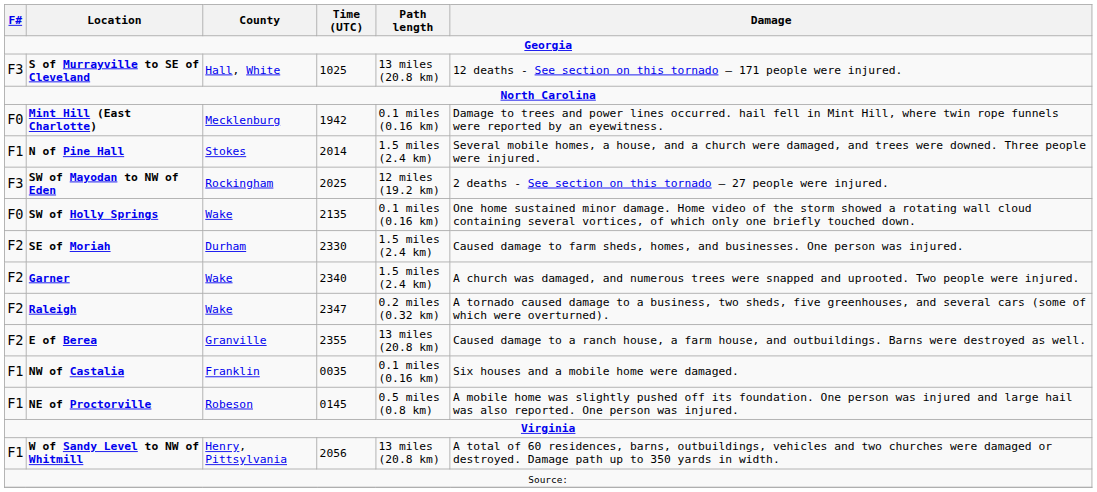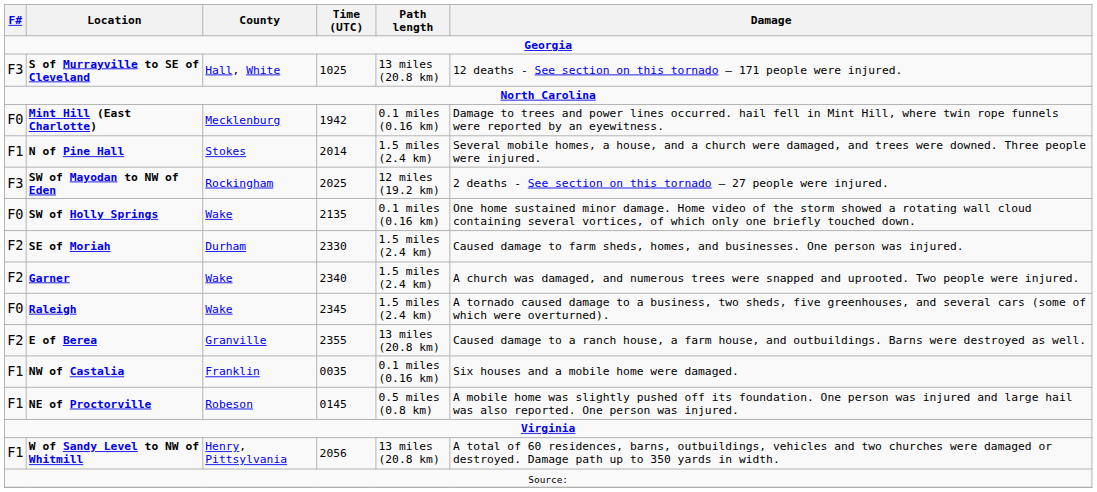(15, 309) F2 -> (15, 309) F0
(333, 309) 2347 -> (333, 309) 2345
(409, 309) 0.2 miles (0.32 km) -> (409, 309) 1.5 miles (2.4 km)
